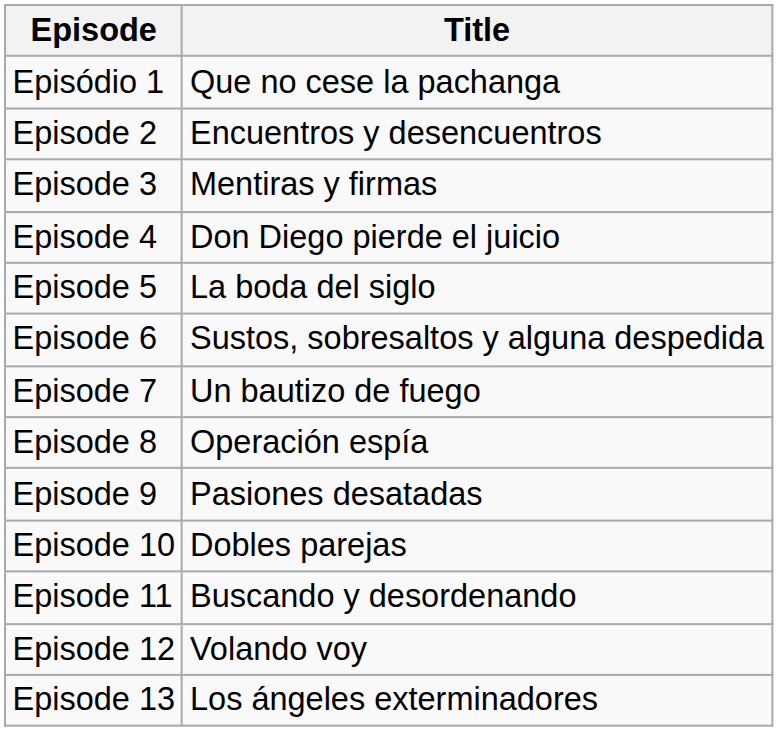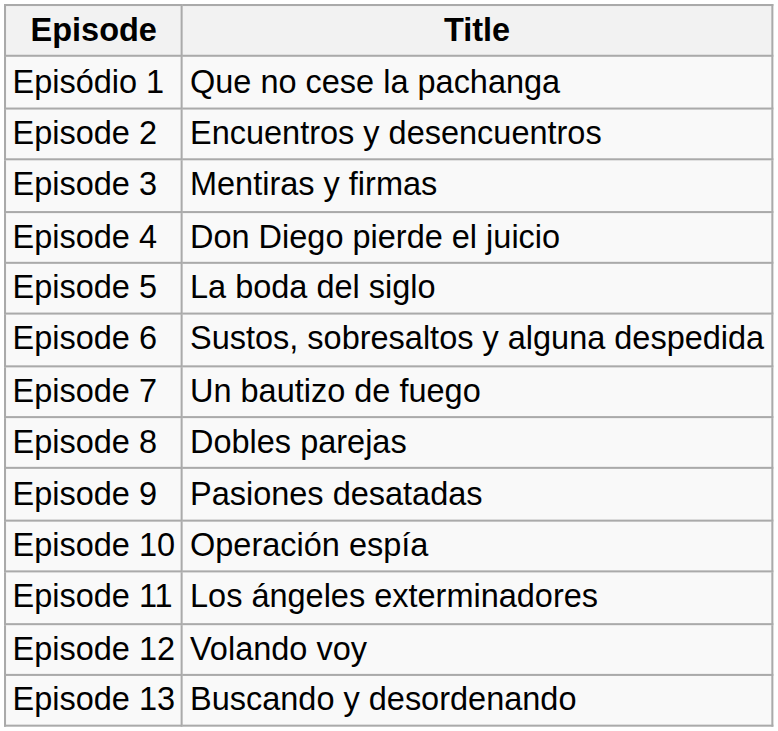(309, 442) Operación espía -> (298, 442) Dobles parejas
(298, 545) Dobles parejas -> (309, 545) Operación espía
(383, 596) Buscando y desordenando -> (394, 596) Los ángeles exterminadores
(394, 699) Los ángeles exterminadores -> (383, 699) Buscando y desordenando
